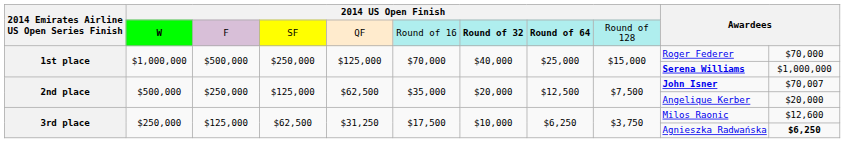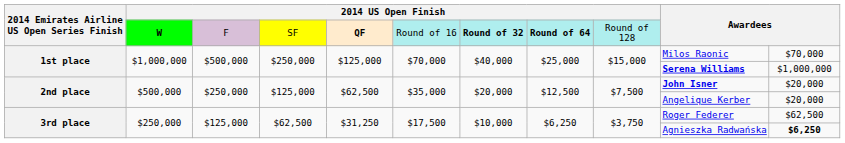(360, 33) normal -> (360, 33) bold
(698, 53) Roger Federer -> (695, 53) Milos Raonic
(804, 84) $70,007 -> (804, 84) $20,000
(695, 115) Milos Raonic -> (698, 115) Roger Federer
(804, 115) $12,600 -> (804, 115) $62,500
